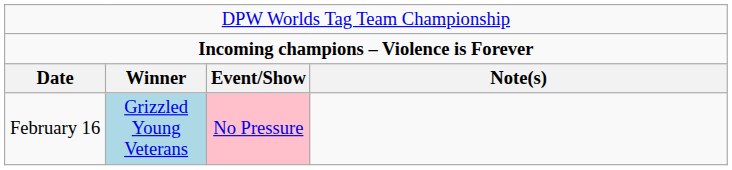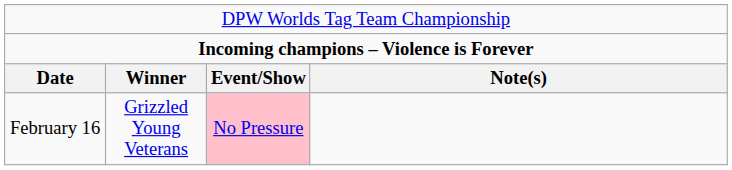(156, 128) lightblue background -> (156, 128) no background
